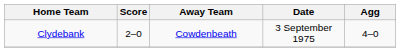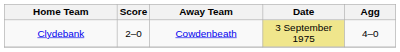(304, 33) no background -> (304, 33) khaki background
